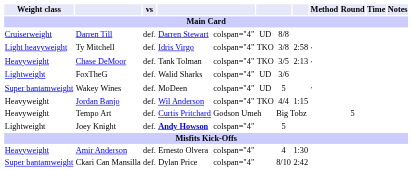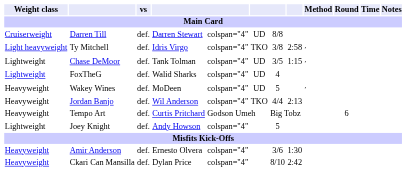(27, 61) Heavyweight -> (25, 61) Lightweight
(265, 61) TKO -> (259, 61) UD
(301, 61) 2:13 -> (295, 61) 1:15
(284, 75) 3/6 -> (278, 75) 4
(39, 88) Super bantamweight -> (27, 88) Heavyweight
(301, 101) 1:15 -> (295, 101) 2:13
(353, 113) 5 -> (347, 113) 6
(183, 126) bold -> (176, 126) normal
(284, 150) 4 -> (278, 150) 3/6
(39, 162) Super bantamweight -> (27, 162) Heavyweight
